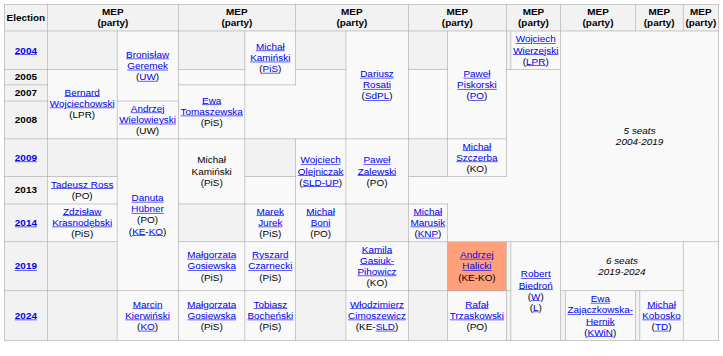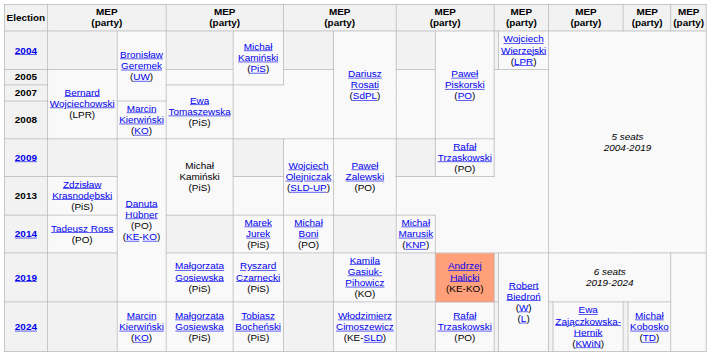(148, 119) Andrzej Wielowieyski (UW) -> (142, 119) Marcin Kierwiński (KO)
(477, 157) Michał Szczerba (KO) -> (465, 157) Rafał Trzaskowski (PO)
(82, 190) Tadeusz Ross (PO) -> (82, 196) Zdzisław Krasnodębski (PiS)
(82, 222) Zdzisław Krasnodębski (PiS) -> (82, 234) Tadeusz Ross (PO)
